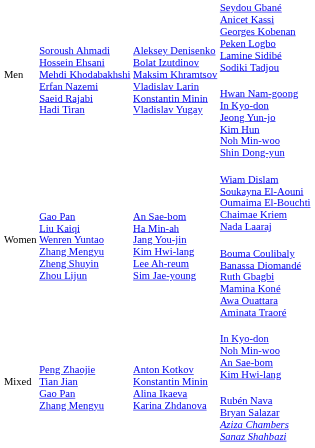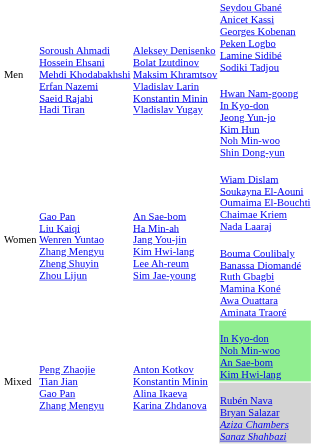(251, 357) no background -> (251, 357) lightgreen background
(254, 419) no background -> (254, 419) lightgrey background
